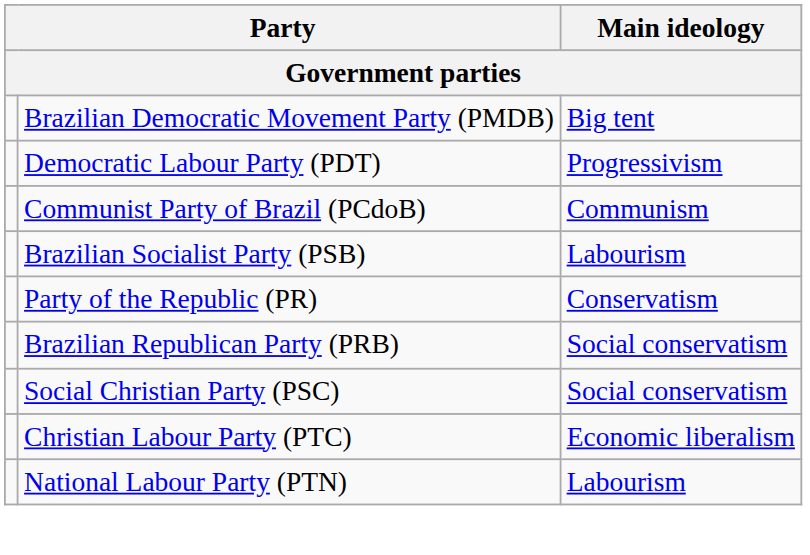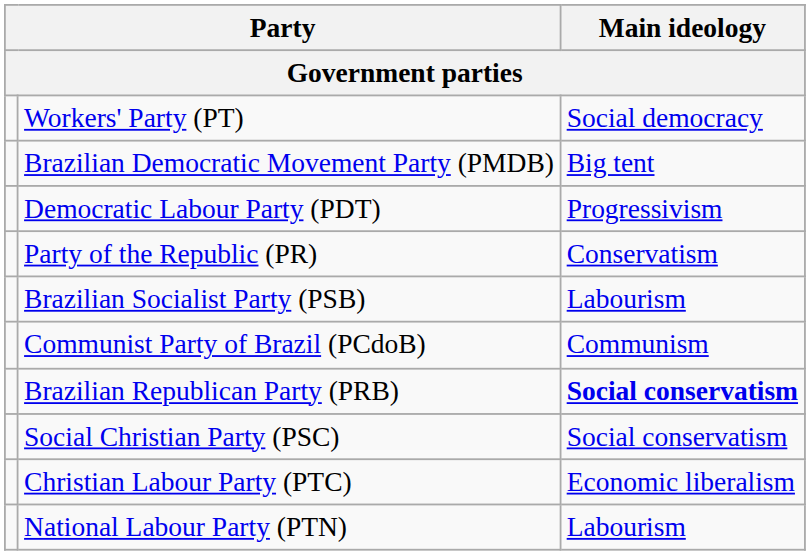+ row: (134, 118)
rows swapped: (225, 208) <-> (171, 299)
(677, 344) normal -> (682, 390) bold
